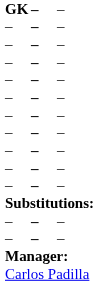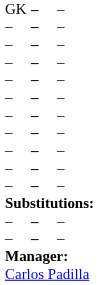(17, 8) bold -> (16, 8) normal
